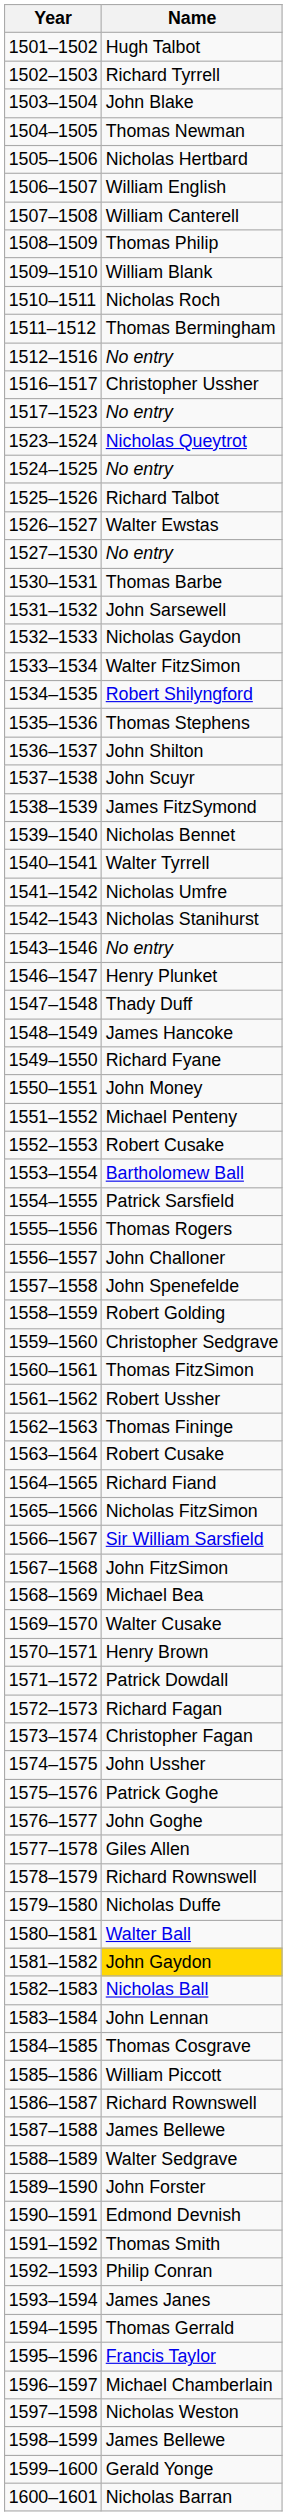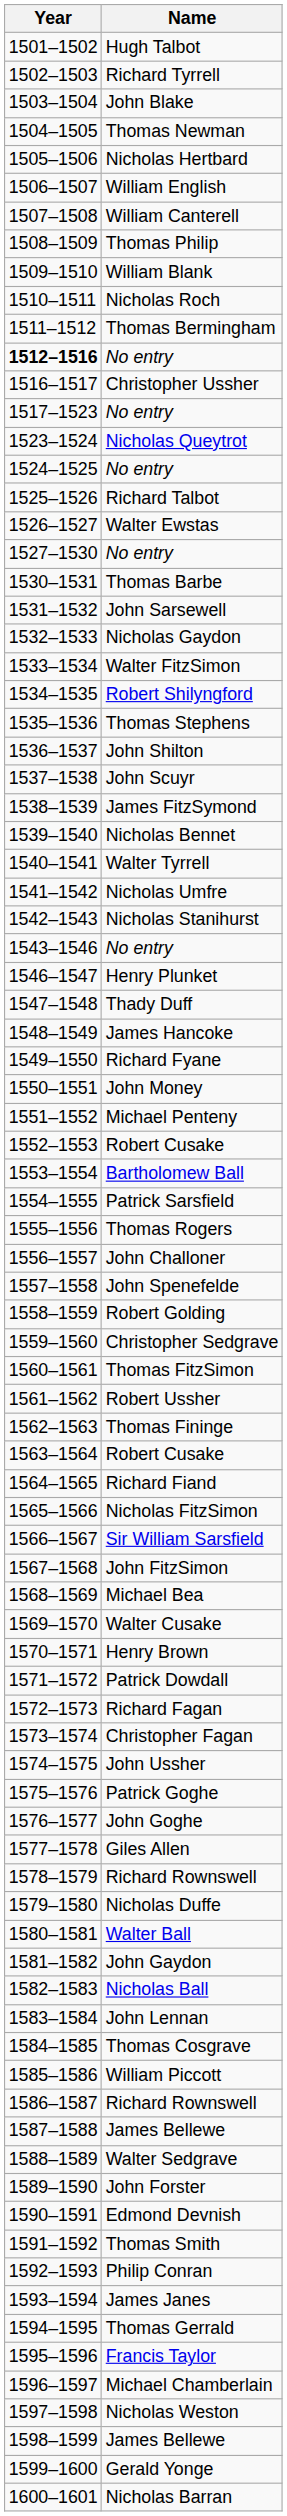(53, 356) normal -> (53, 356) bold
(159, 1962) gold background -> (159, 1962) no background
